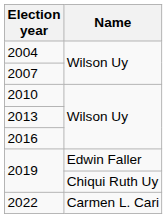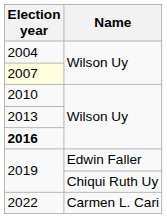(23, 73) no background -> (23, 73) lightyellow background
(23, 138) normal -> (23, 138) bold
